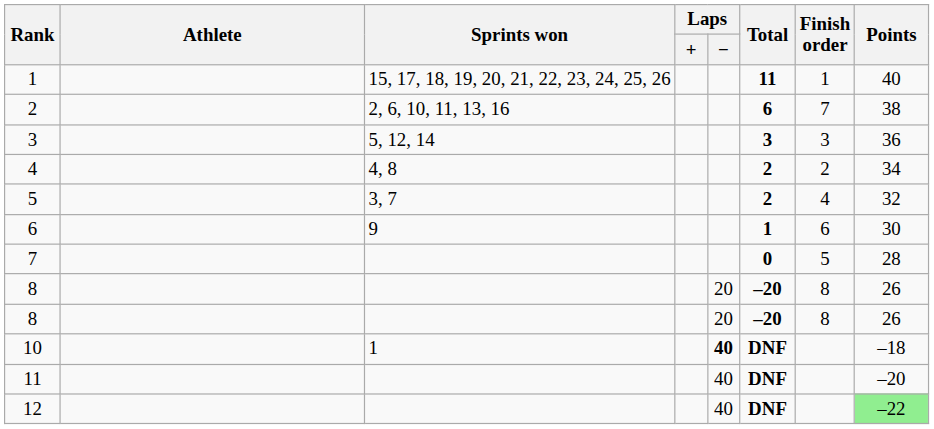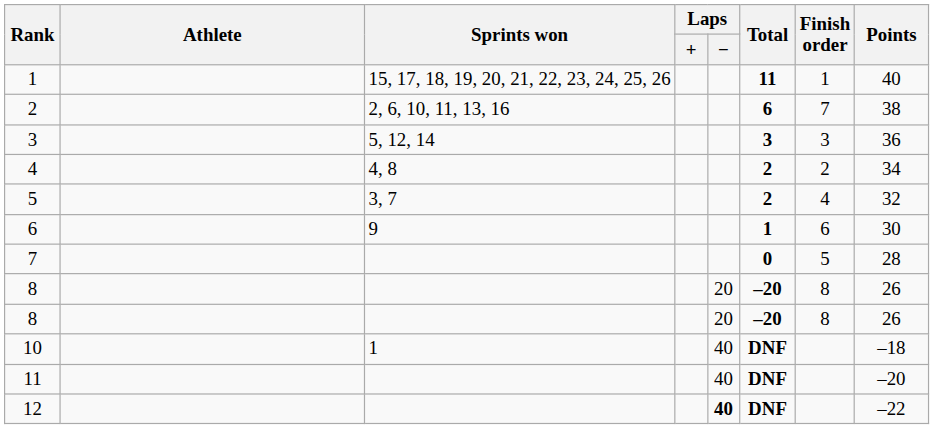(723, 348) bold -> (723, 348) normal
(723, 408) normal -> (723, 408) bold
(891, 408) lightgreen background -> (891, 408) no background
